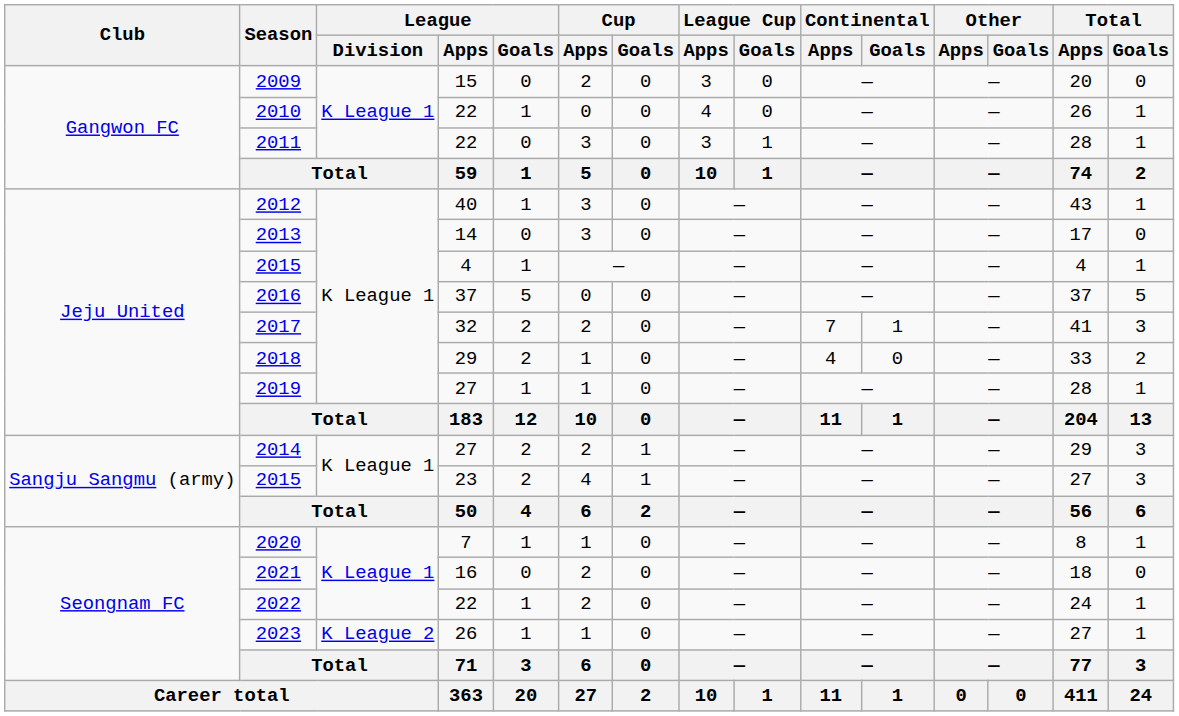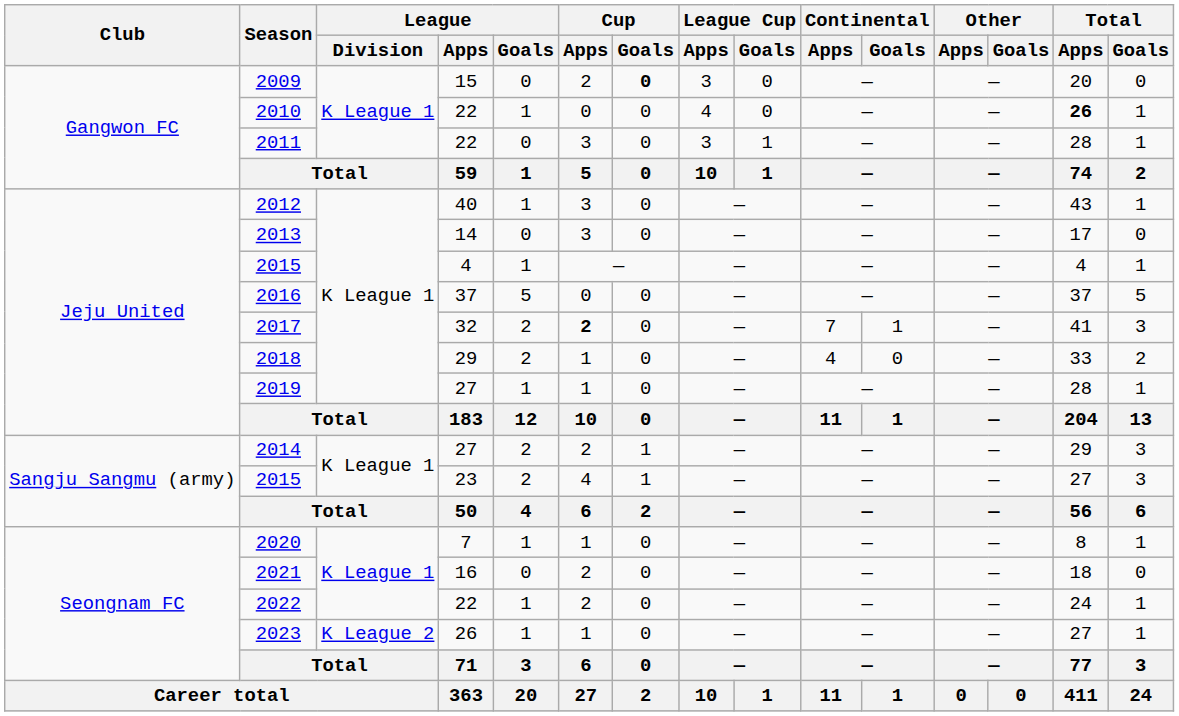(646, 82) normal -> (646, 82) bold
(1081, 112) normal -> (1081, 112) bold
(586, 327) normal -> (586, 327) bold
